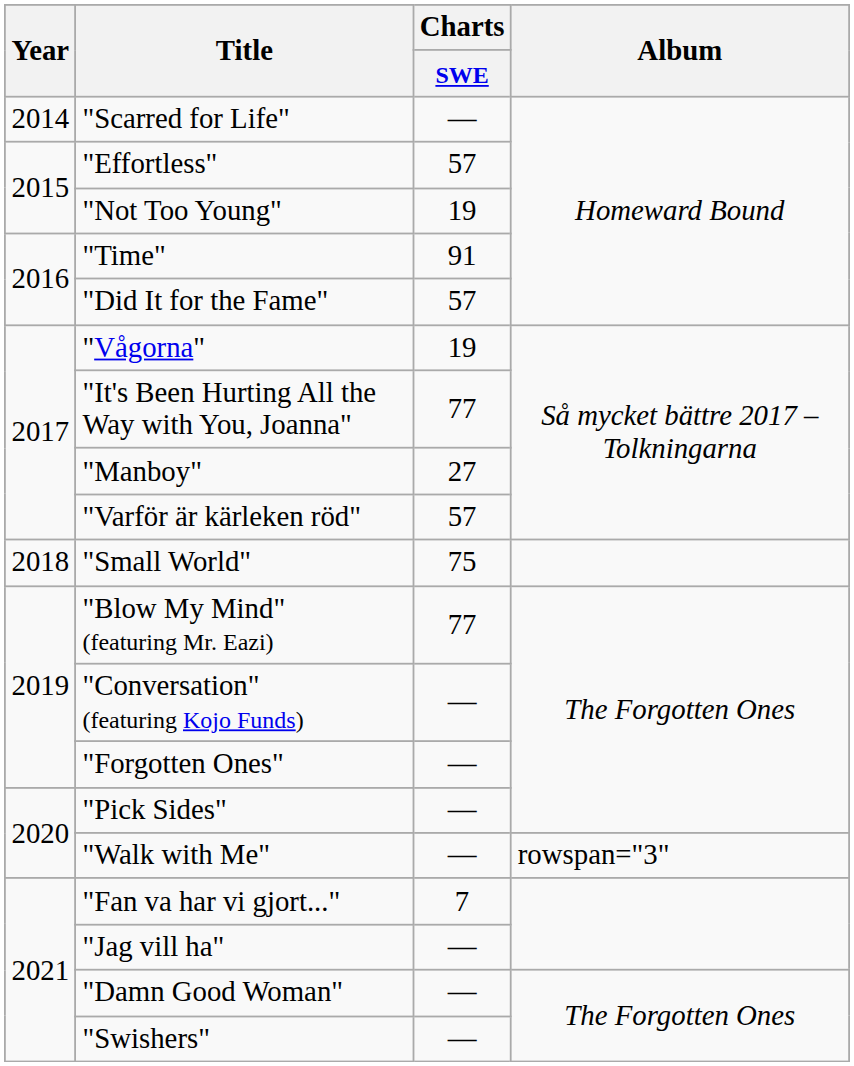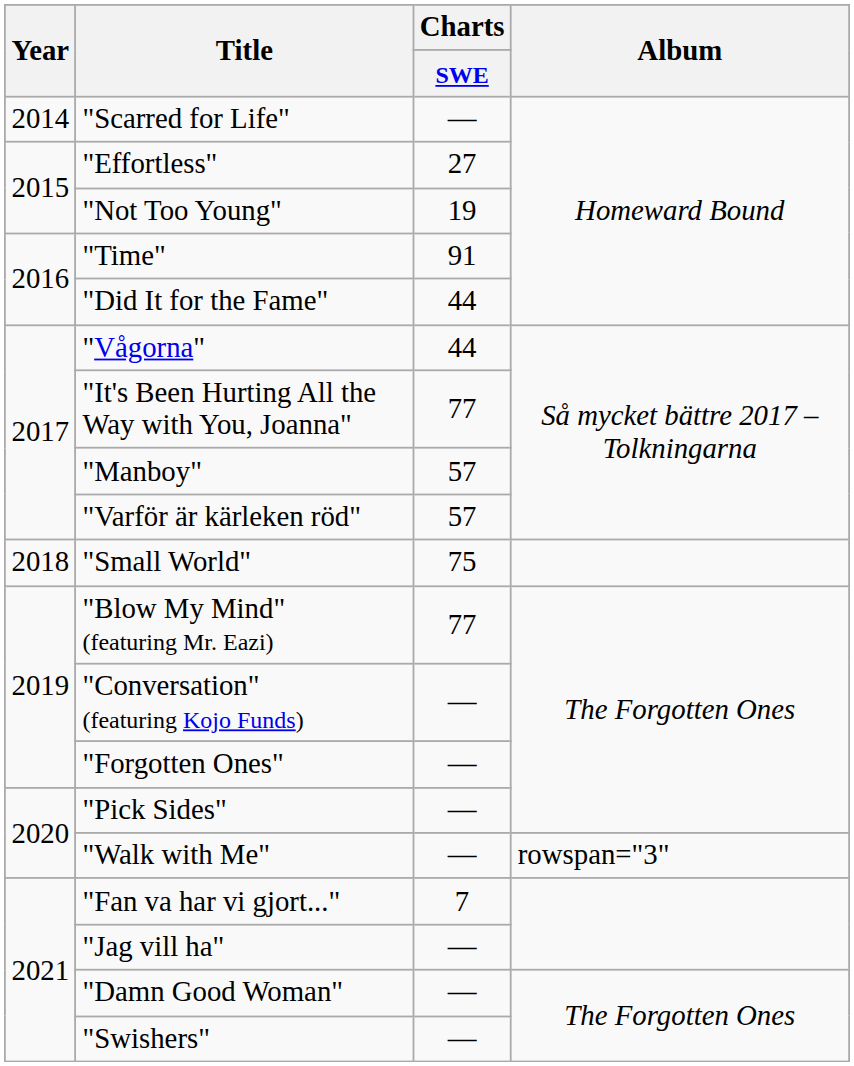(462, 164) 57 -> (462, 164) 27
(462, 301) 57 -> (462, 301) 44
(462, 347) 19 -> (462, 347) 44
(462, 470) 27 -> (462, 470) 57
